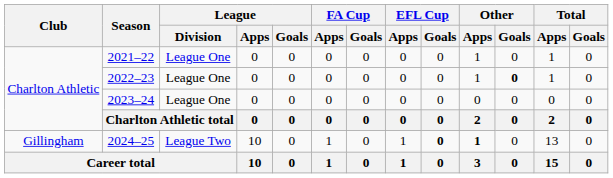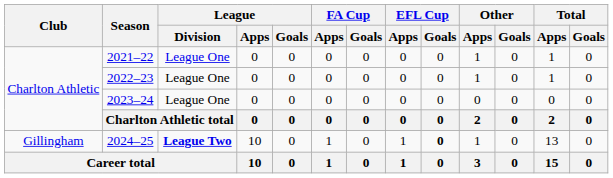(515, 78) bold -> (515, 78) normal
(198, 141) normal -> (197, 141) bold
(477, 141) bold -> (477, 141) normal
